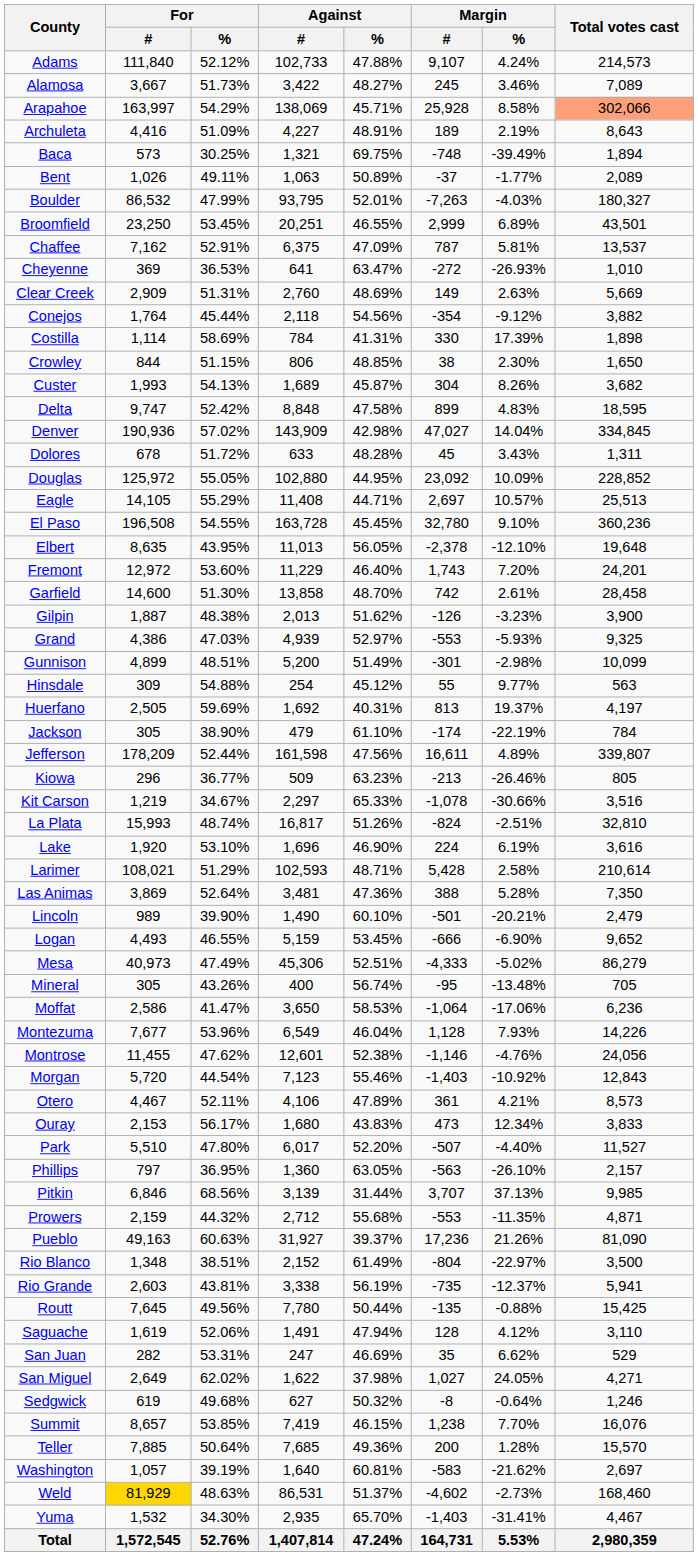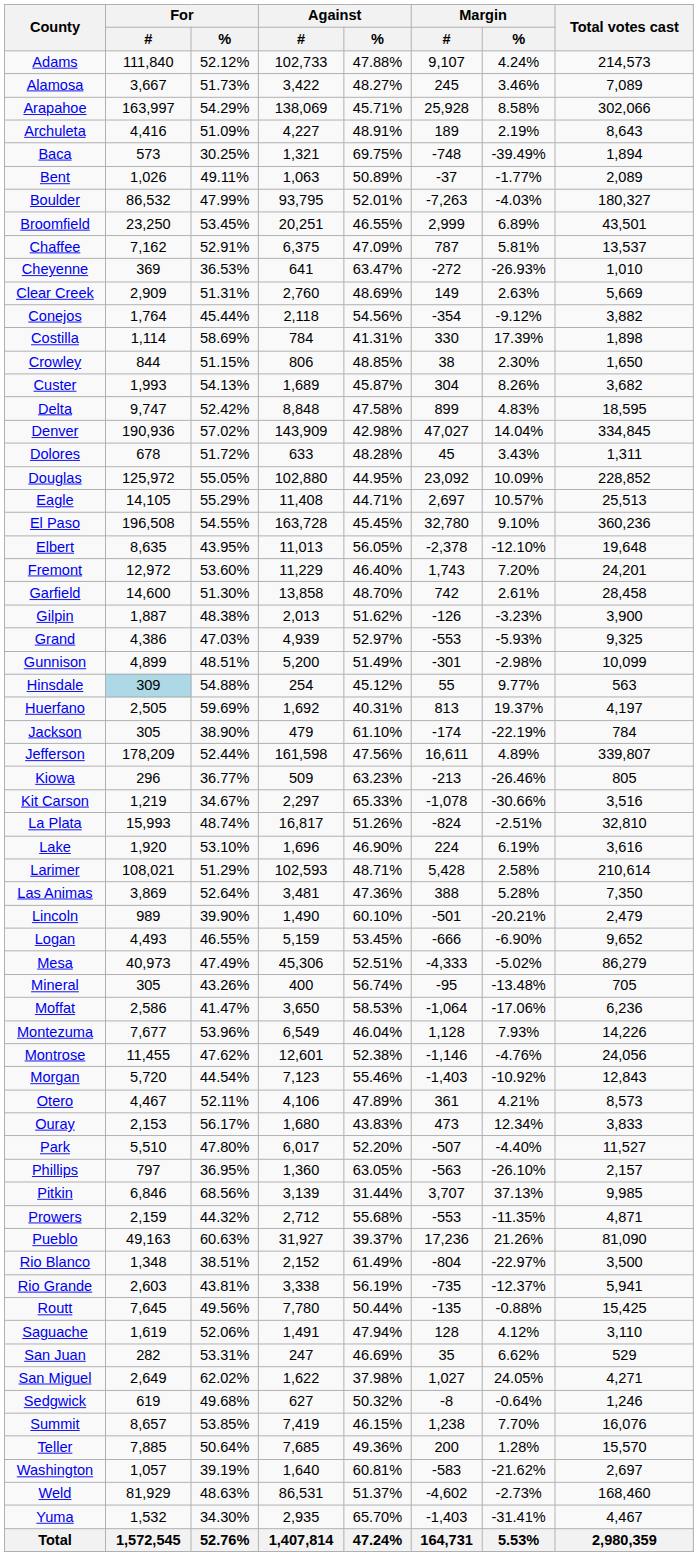(624, 108) lightsalmon background -> (624, 108) no background
(148, 685) no background -> (148, 685) lightblue background
(148, 1493) gold background -> (148, 1493) no background
